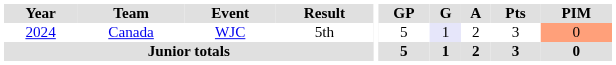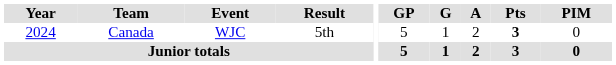(446, 32) lavender background -> (446, 32) no background
(515, 32) normal -> (515, 32) bold
(576, 32) lightsalmon background -> (576, 32) no background
